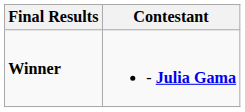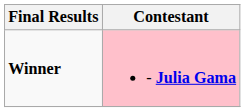(171, 77) no background -> (171, 77) pink background
